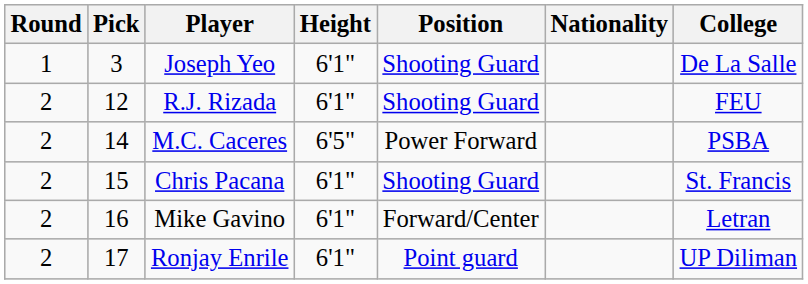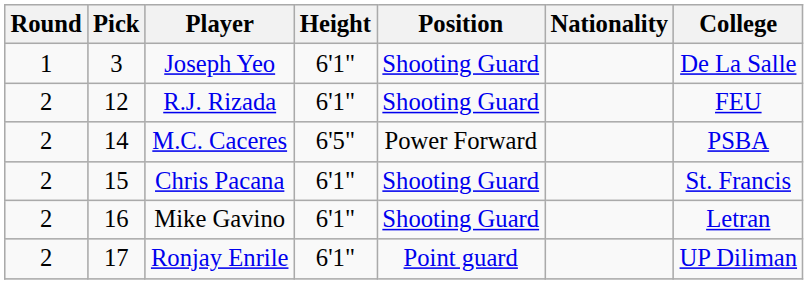(461, 219) Forward/Center -> (461, 219) Shooting Guard
